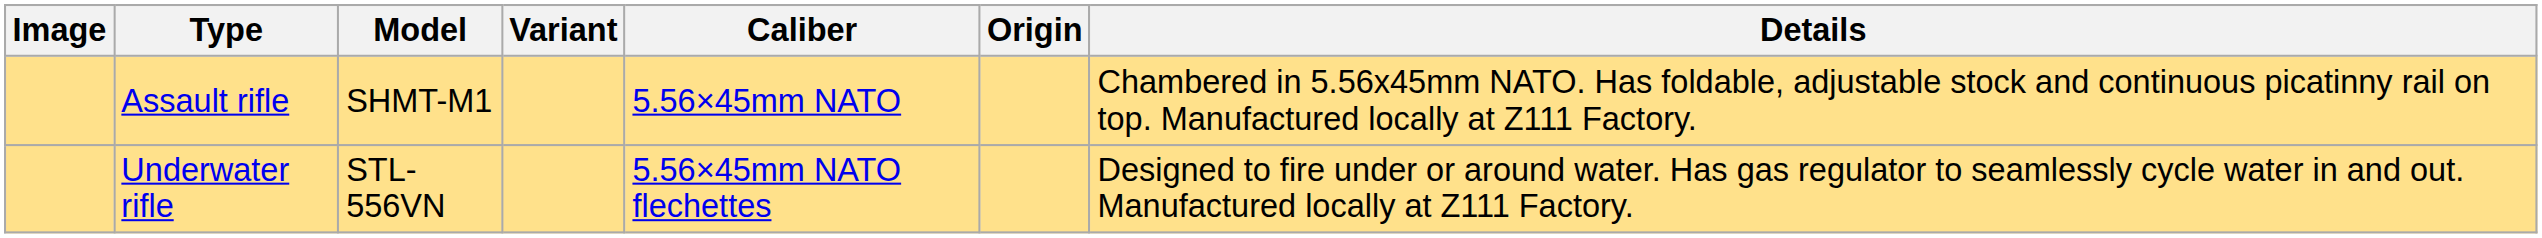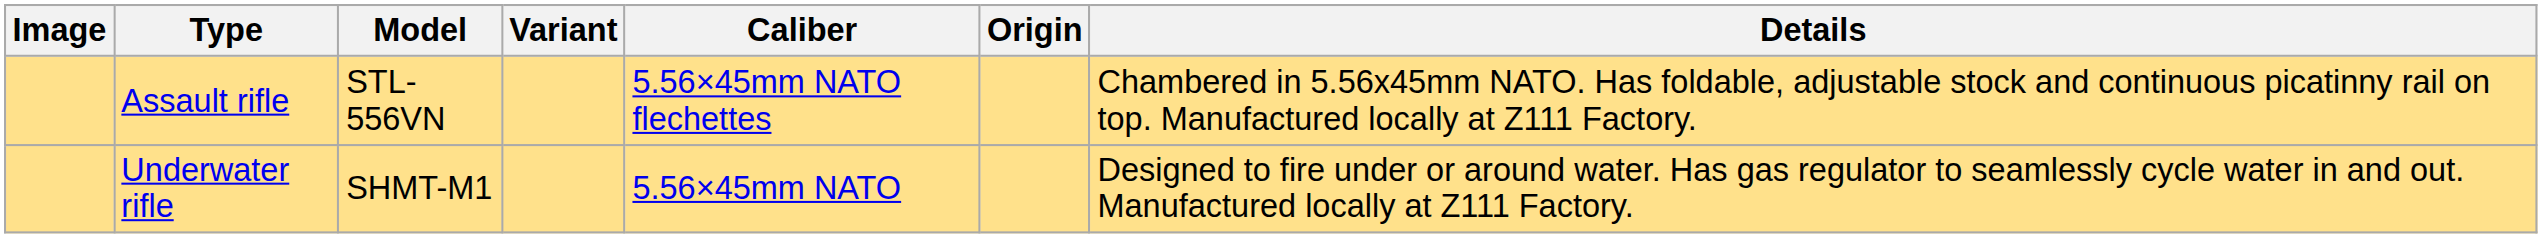(419, 100) SHMT-M1 -> (396, 100) STL-556VN
(767, 100) 5.56×45mm NATO -> (767, 100) 5.56×45mm NATO flechettes
(396, 188) STL-556VN -> (419, 188) SHMT-M1
(767, 188) 5.56×45mm NATO flechettes -> (767, 188) 5.56×45mm NATO
